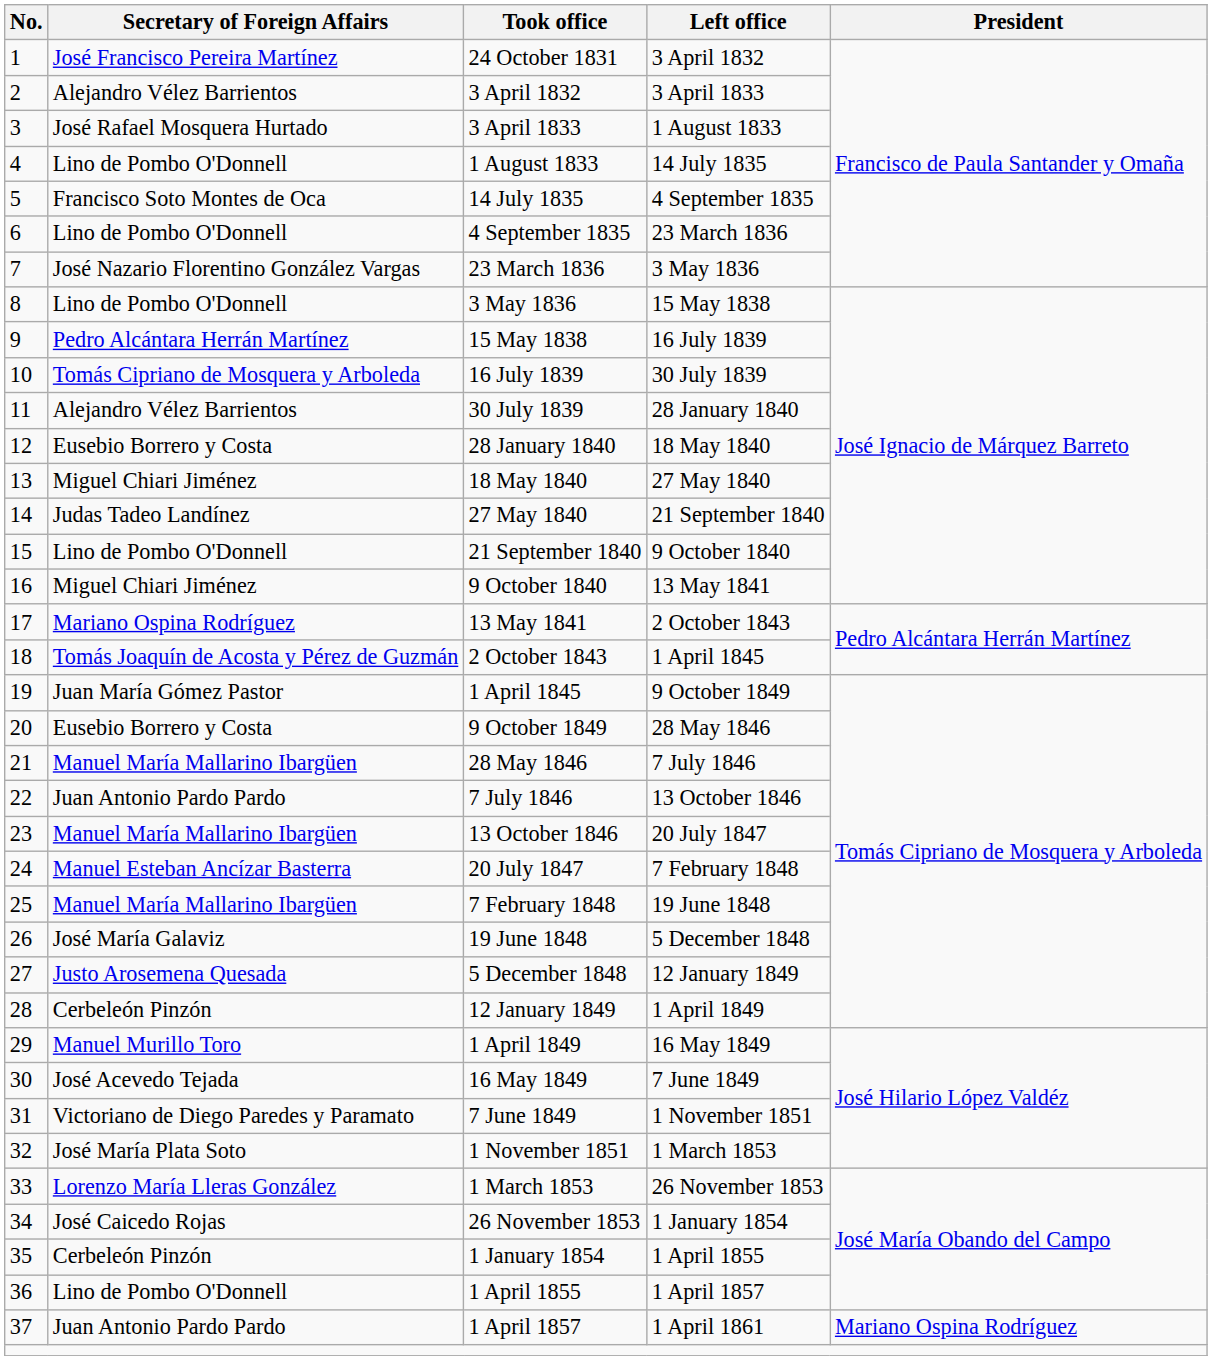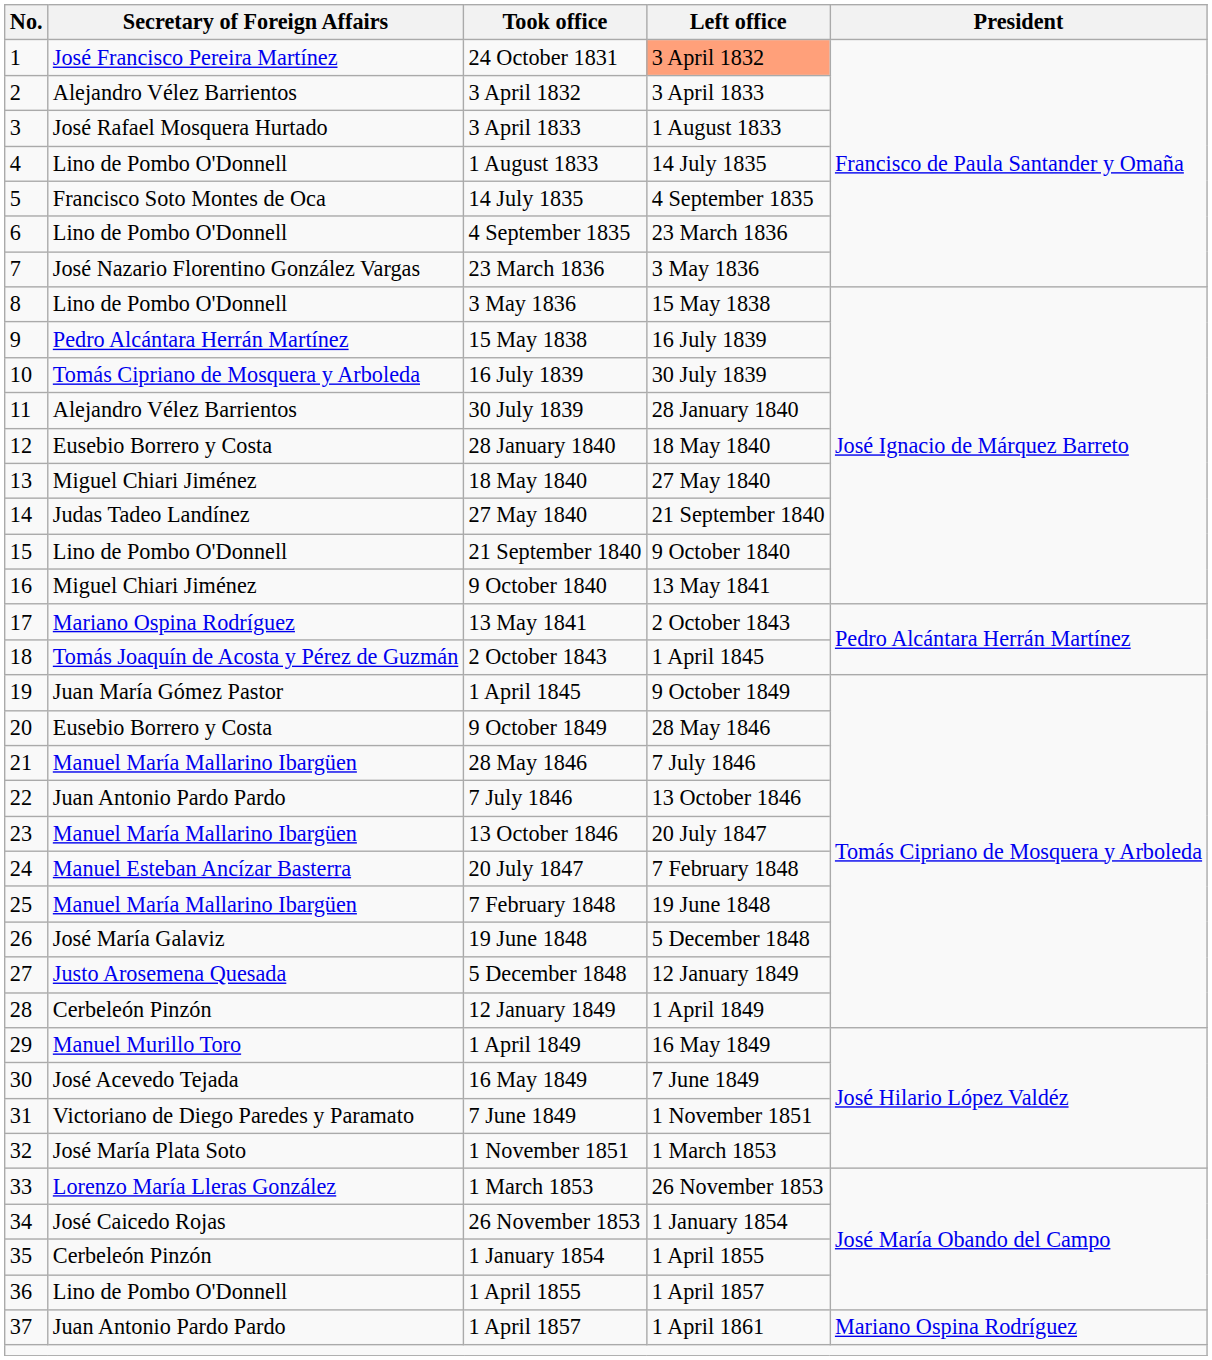(708, 57) no background -> (708, 57) lightsalmon background
